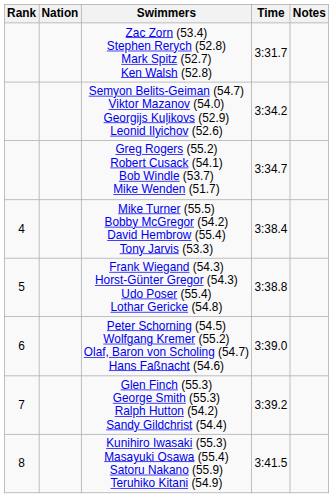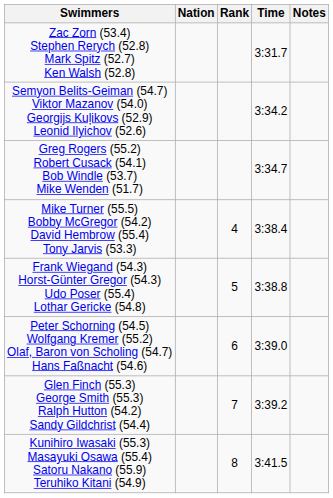columns swapped: (22, 13) <-> (166, 13)
